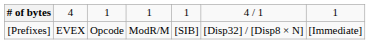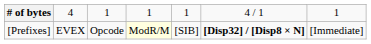(149, 30) no background -> (149, 30) lightyellow background
(254, 30) normal -> (254, 30) bold
